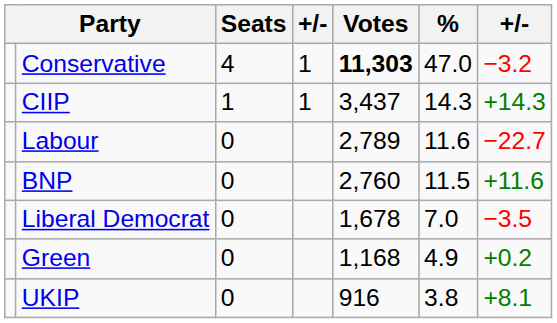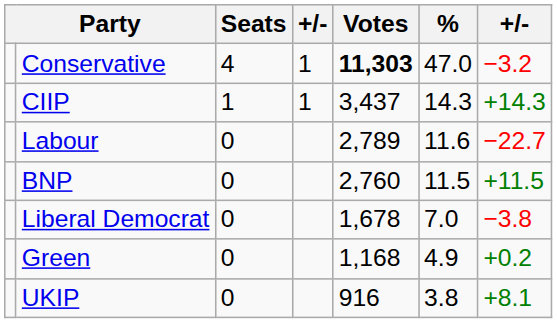(514, 180) +11.6 -> (514, 180) +11.5
(508, 219) −3.5 -> (508, 219) −3.8
